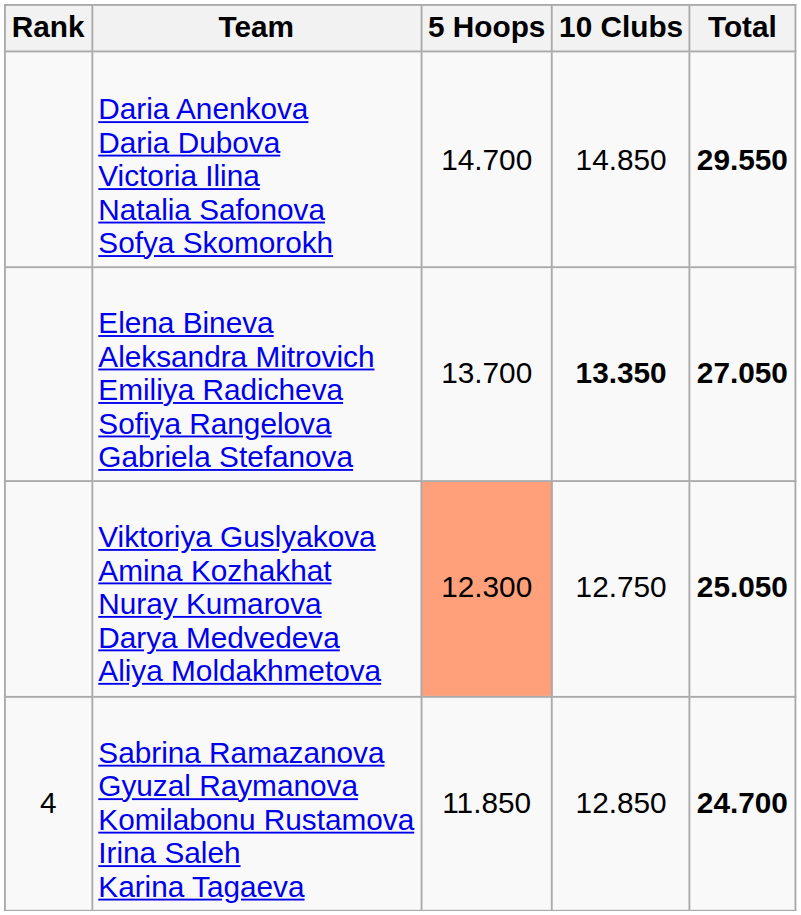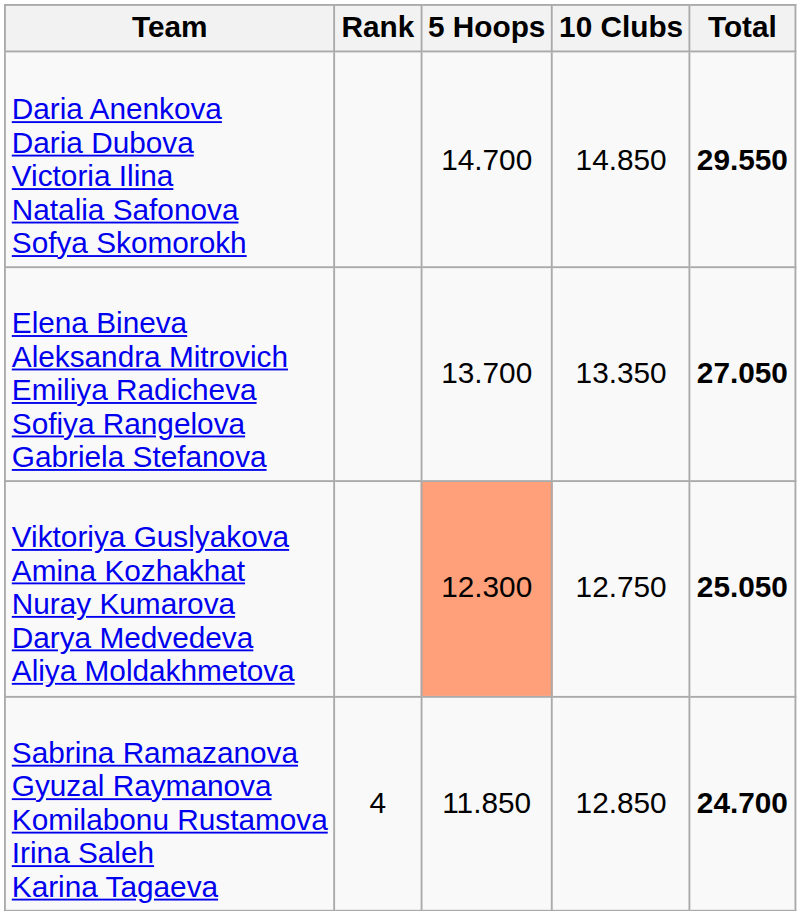columns swapped: (48, 28) <-> (256, 28)
(621, 373) bold -> (621, 373) normal
